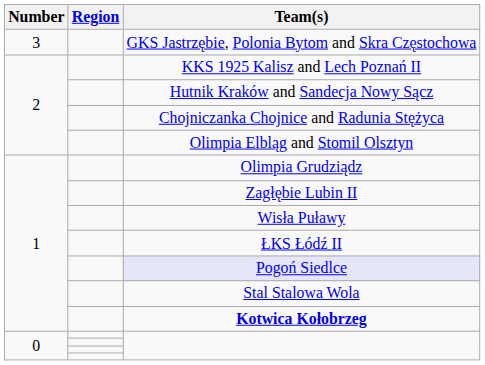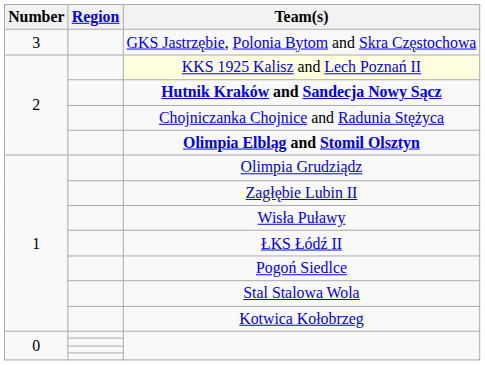(301, 67) no background -> (301, 67) lightyellow background
(301, 92) normal -> (301, 92) bold
(301, 142) normal -> (301, 142) bold
(301, 268) lavender background -> (301, 268) no background
(301, 318) bold -> (301, 318) normal
